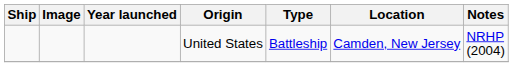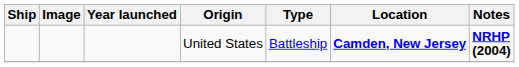(397, 43) normal -> (400, 43) bold
(486, 43) normal -> (492, 43) bold
